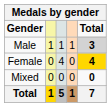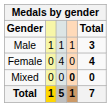(92, 45) lightgrey background -> (92, 45) no background
(92, 61) gold background -> (92, 61) no background
(72, 77) normal -> (72, 77) bold
